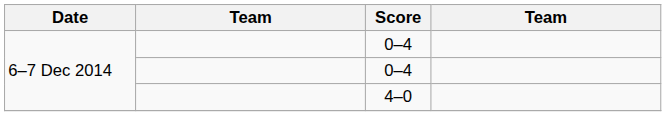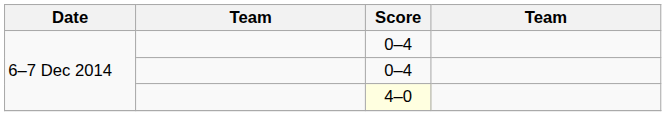(398, 96) no background -> (398, 96) lightyellow background
